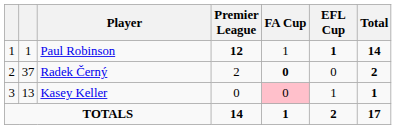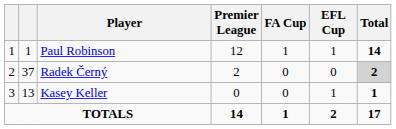(236, 51) bold -> (236, 51) normal
(333, 51) bold -> (333, 51) normal
(285, 72) bold -> (285, 72) normal
(374, 72) no background -> (374, 72) lightgrey background
(285, 93) pink background -> (285, 93) no background
